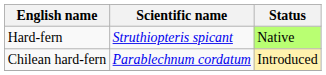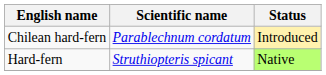rows swapped: (57, 59) <-> (35, 37)
